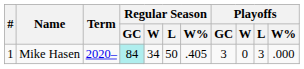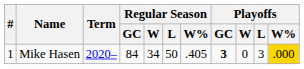(132, 53) paleturquoise background -> (132, 53) no background
(224, 53) normal -> (224, 53) bold
(284, 53) no background -> (284, 53) gold background
